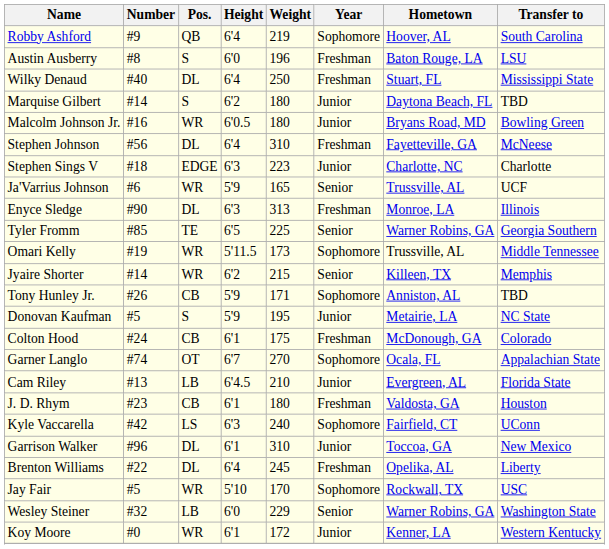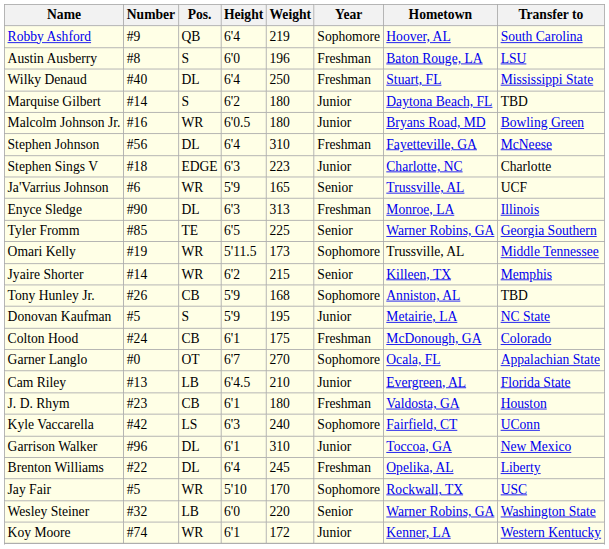(280, 295) 171 -> (280, 295) 168
(137, 360) #74 -> (134, 360) #0
(280, 511) 229 -> (280, 511) 220
(134, 532) #0 -> (137, 532) #74
